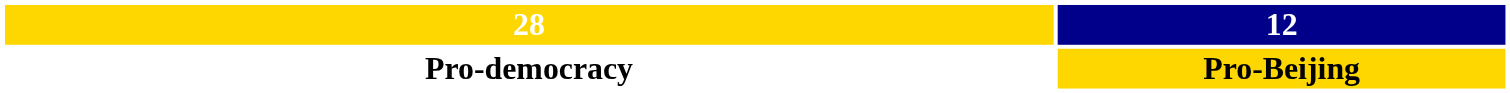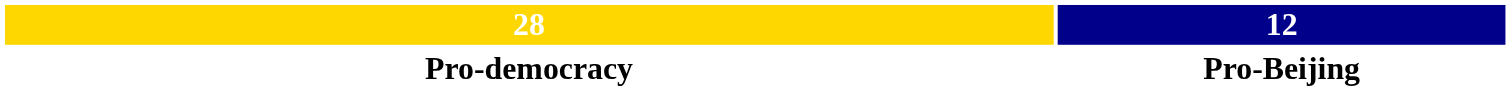(1282, 68) gold background -> (1282, 68) no background
